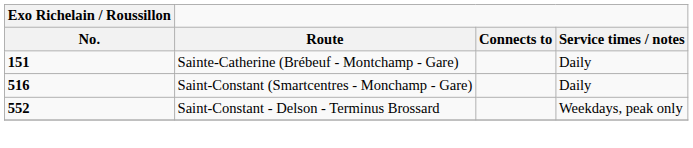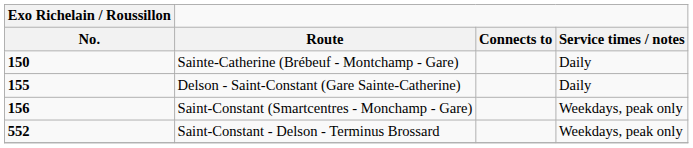(19, 62) 151 -> (19, 62) 150
+ row: (319, 85)
(19, 85) 516 -> (19, 108) 156
(575, 85) Daily -> (621, 108) Weekdays, peak only
